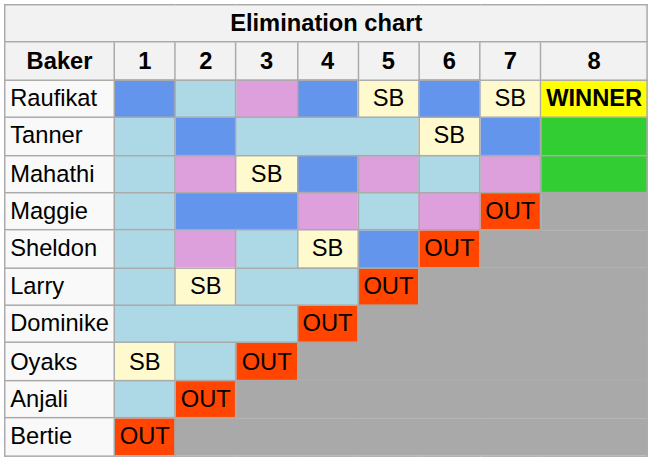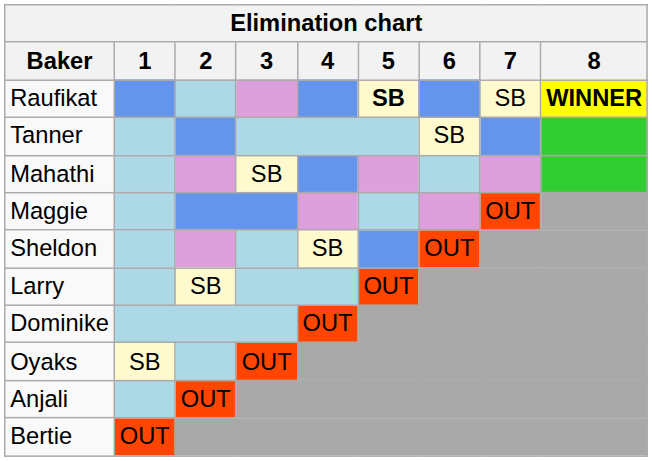(388, 98) normal -> (388, 98) bold
